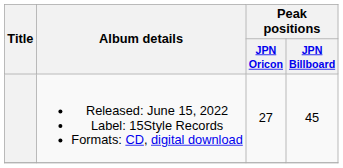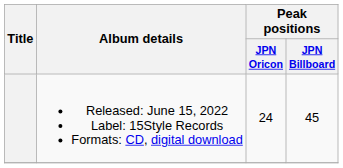(266, 118) 27 -> (266, 118) 24
